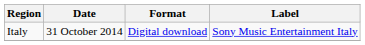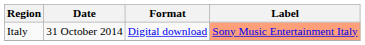(285, 31) no background -> (285, 31) lightsalmon background
